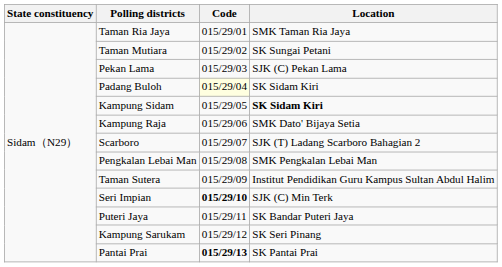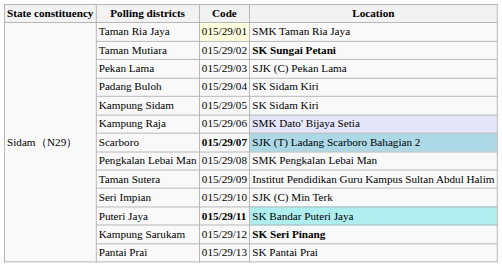(224, 31) no background -> (224, 31) lightyellow background
(292, 50) normal -> (294, 50) bold
(224, 86) lightyellow background -> (224, 86) no background
(288, 105) bold -> (285, 105) normal
(306, 123) no background -> (306, 123) lavender background
(224, 142) normal -> (224, 142) bold
(336, 142) no background -> (336, 142) lightblue background
(224, 197) bold -> (224, 197) normal
(224, 215) normal -> (224, 215) bold
(303, 215) no background -> (303, 215) paleturquoise background
(287, 234) normal -> (289, 234) bold
(224, 252) bold -> (224, 252) normal
